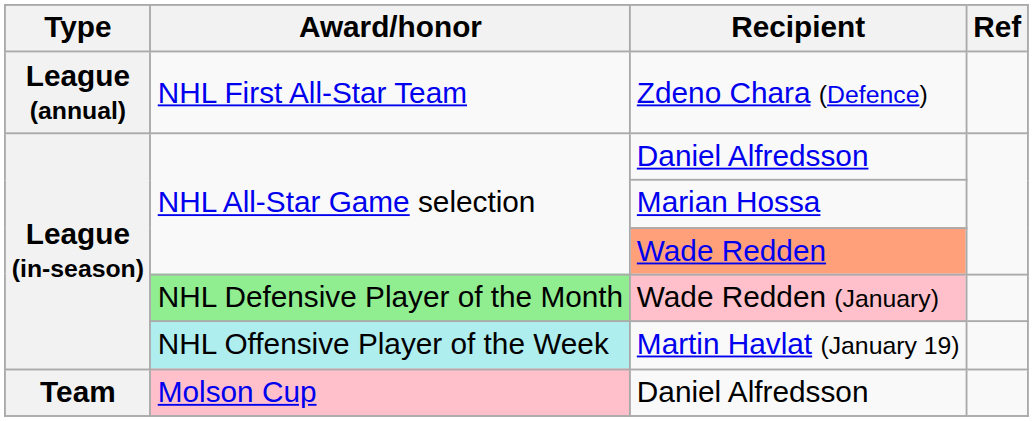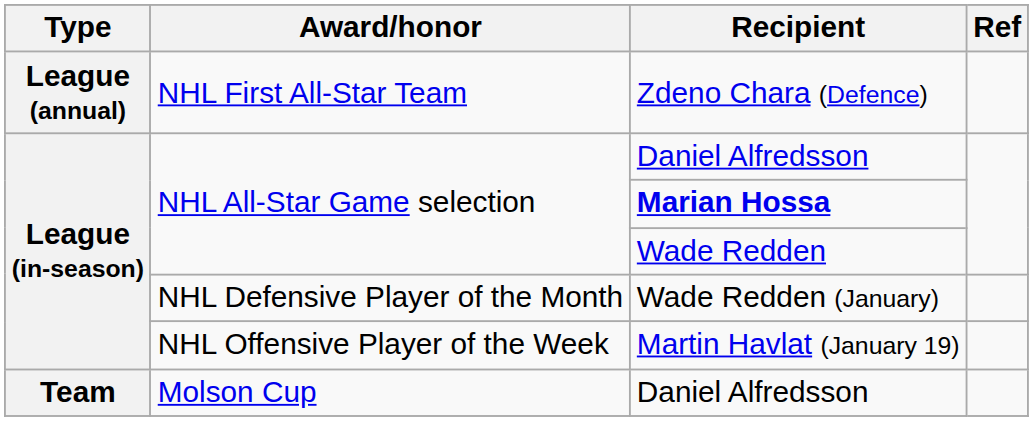(729, 203) normal -> (734, 203) bold
(731, 250) lightsalmon background -> (731, 250) no background
(390, 297) lightgreen background -> (390, 297) no background
(788, 297) pink background -> (788, 297) no background
(383, 344) paleturquoise background -> (383, 344) no background
(237, 391) pink background -> (237, 391) no background
